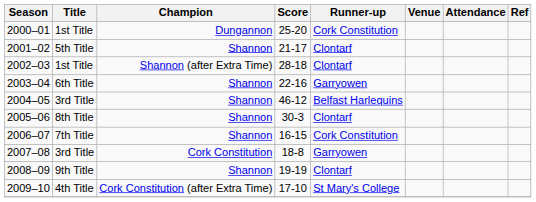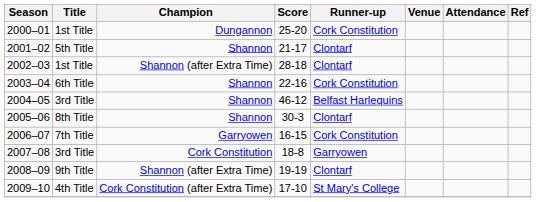(340, 83) Garryowen -> (356, 83) Cork Constitution
(250, 135) Shannon -> (245, 135) Garryowen
(250, 170) Shannon -> (206, 170) Shannon (after Extra Time)
